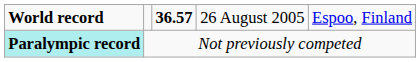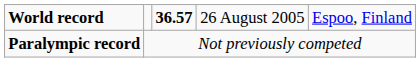(74, 43) paleturquoise background -> (74, 43) no background
